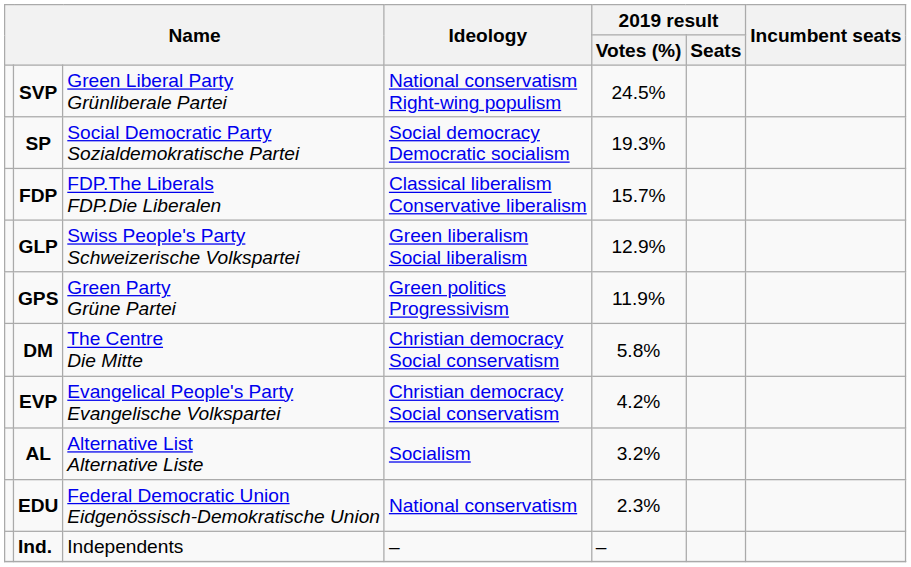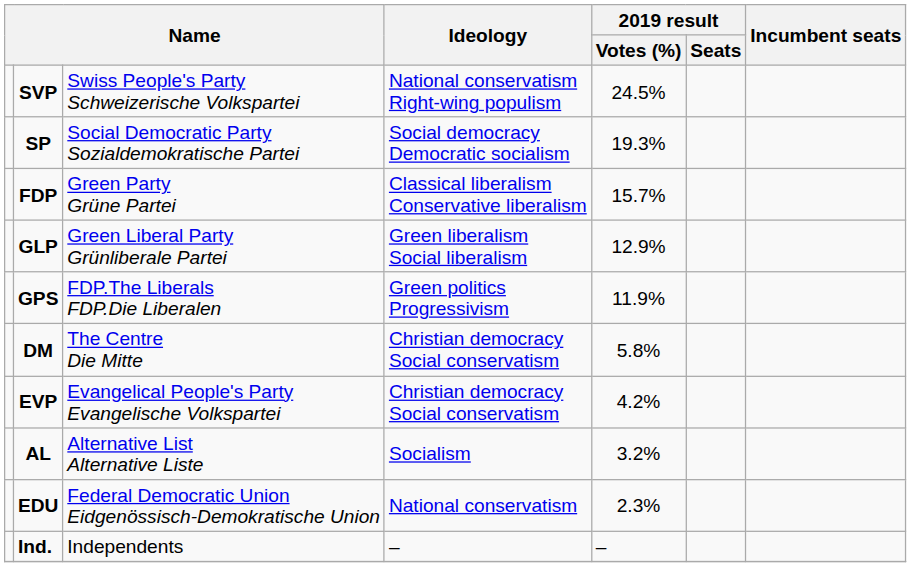(150, 91) Green Liberal Party Grünliberale Partei -> (183, 91) Swiss People's Party Schweizerische Volkspartei
(144, 195) FDP.The Liberals FDP.Die Liberalen -> (122, 195) Green Party Grüne Partei
(183, 247) Swiss People's Party Schweizerische Volkspartei -> (150, 247) Green Liberal Party Grünliberale Partei
(122, 298) Green Party Grüne Partei -> (144, 298) FDP.The Liberals FDP.Die Liberalen
